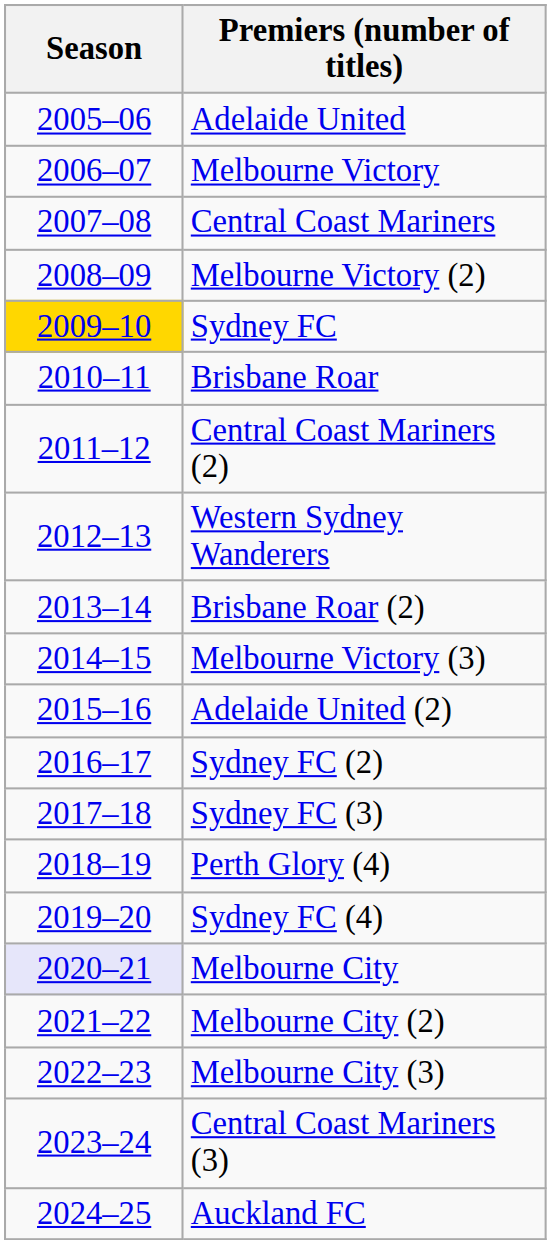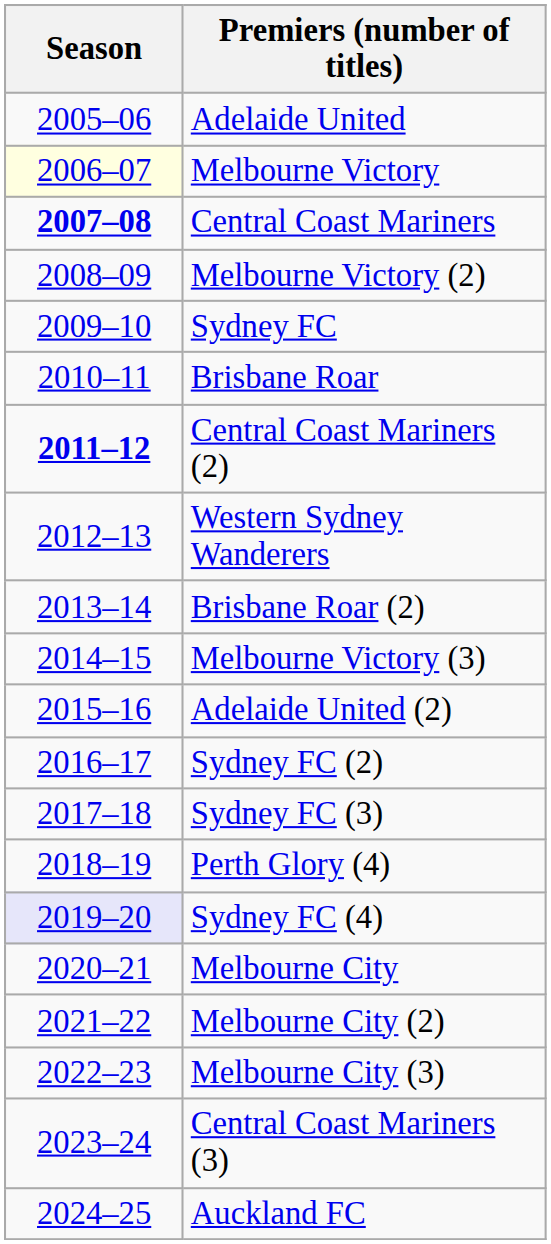(94, 170) no background -> (94, 170) lightyellow background
(94, 222) normal -> (94, 222) bold
(94, 325) gold background -> (94, 325) no background
(94, 447) normal -> (94, 447) bold
(94, 917) no background -> (94, 917) lavender background
(94, 968) lavender background -> (94, 968) no background
